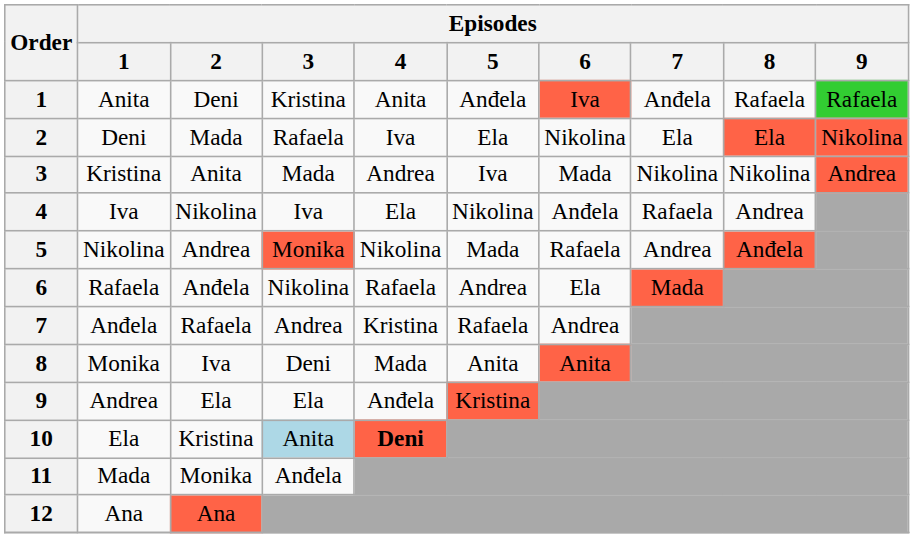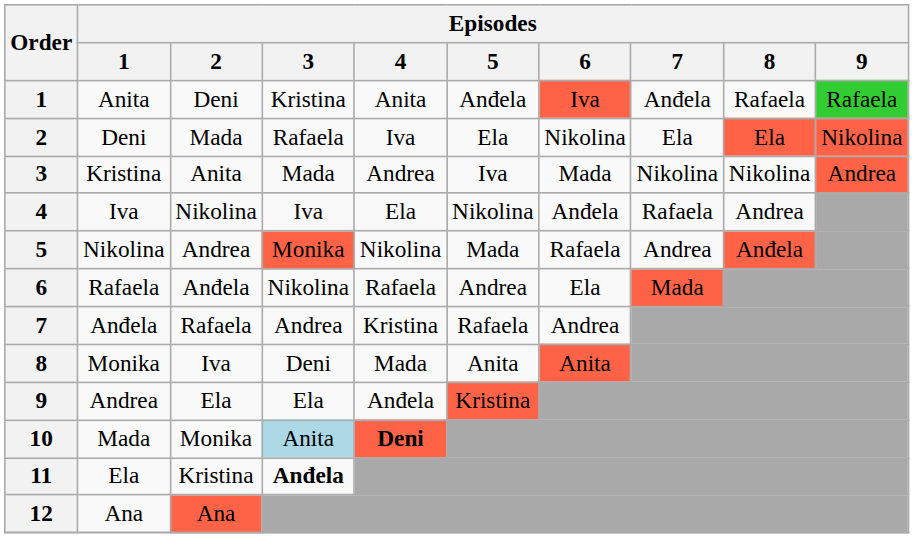(124, 438) Ela -> (124, 438) Mada
(216, 438) Kristina -> (216, 438) Monika
(124, 475) Mada -> (124, 475) Ela
(216, 475) Monika -> (216, 475) Kristina
(308, 475) normal -> (308, 475) bold
